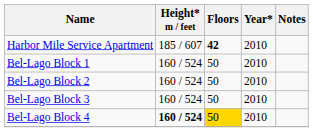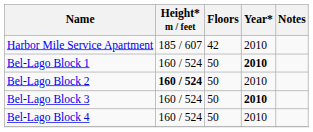(213, 44) bold -> (213, 44) normal
(256, 63) normal -> (256, 63) bold
(180, 81) normal -> (180, 81) bold
(256, 99) normal -> (256, 99) bold
(180, 117) bold -> (180, 117) normal
(213, 117) gold background -> (213, 117) no background
